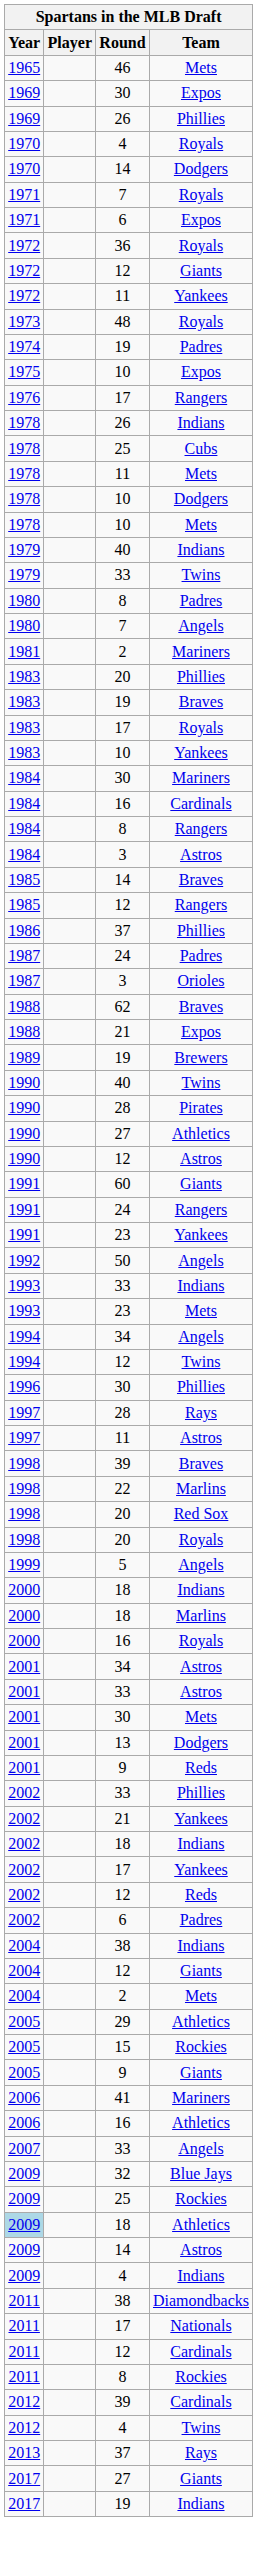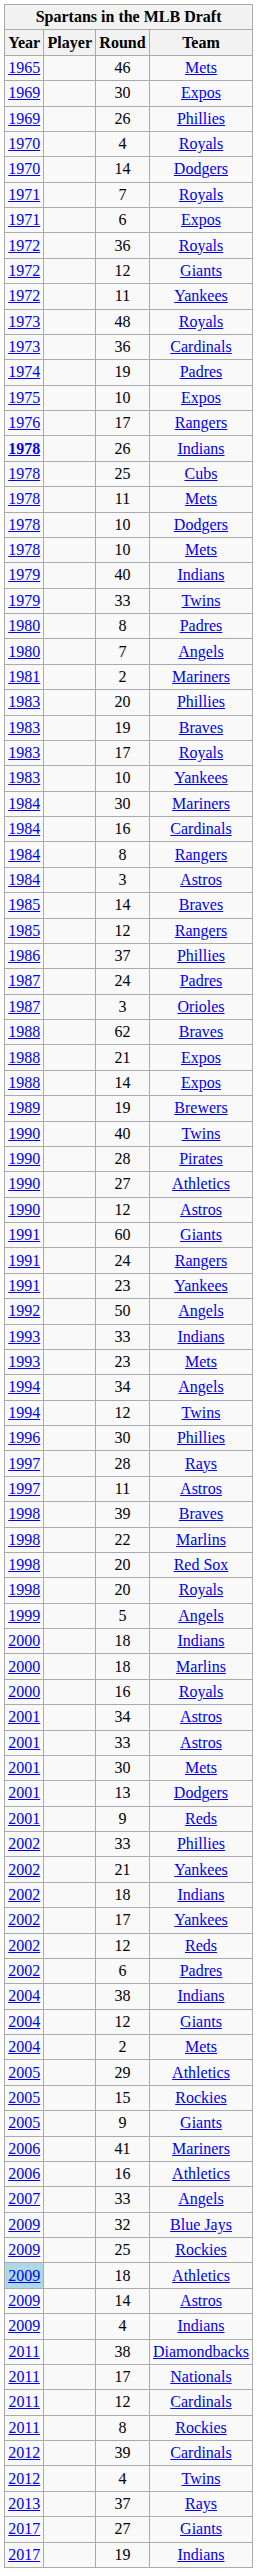+ row: (122, 347)
(24, 423) normal -> (24, 448) bold
+ row: (122, 1082)
